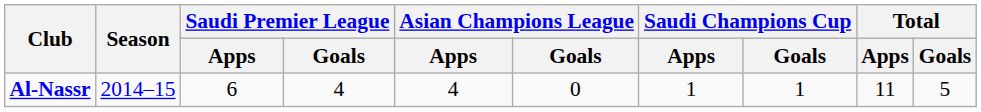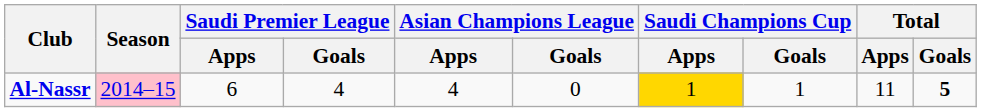(138, 89) no background -> (138, 89) pink background
(691, 89) no background -> (691, 89) gold background
(945, 89) normal -> (945, 89) bold
